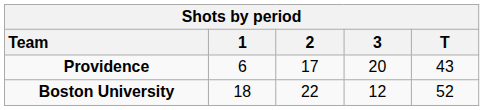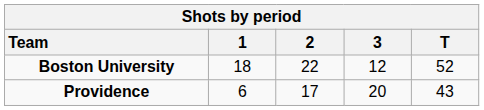rows swapped: (107, 67) <-> (107, 92)
